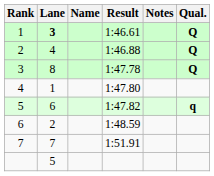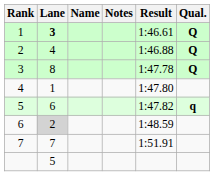columns swapped: (123, 13) <-> (160, 13)
(52, 124) no background -> (52, 124) lightgrey background
